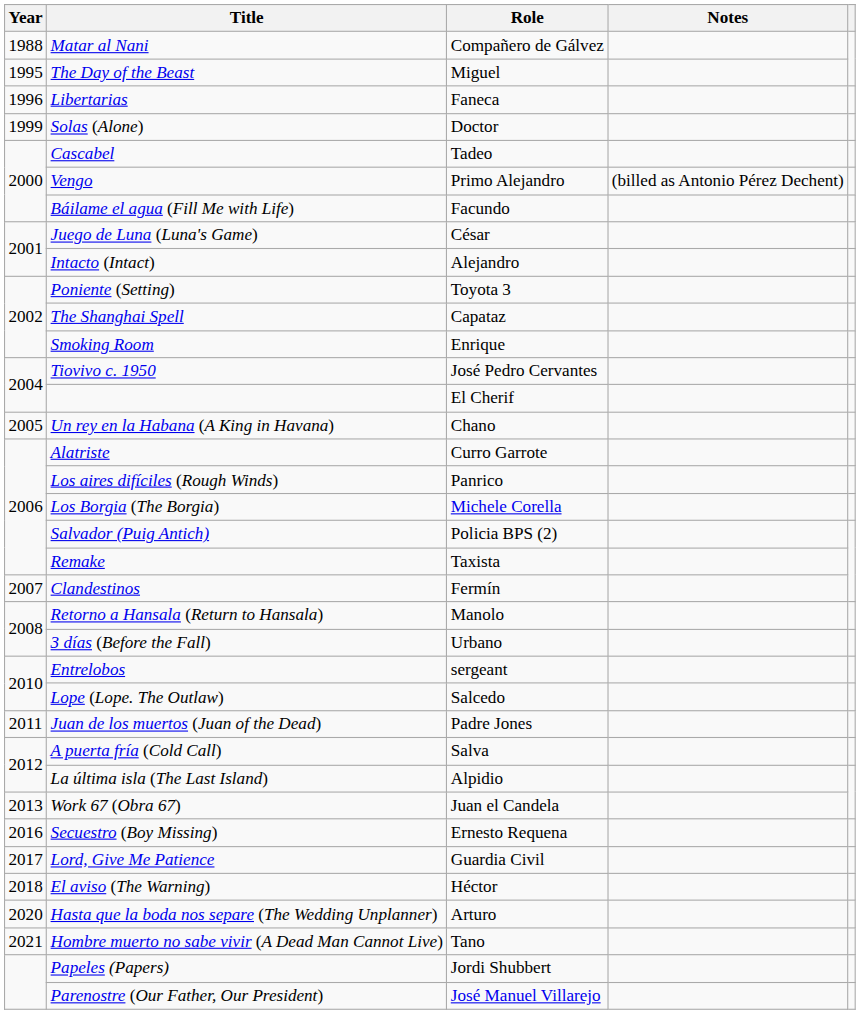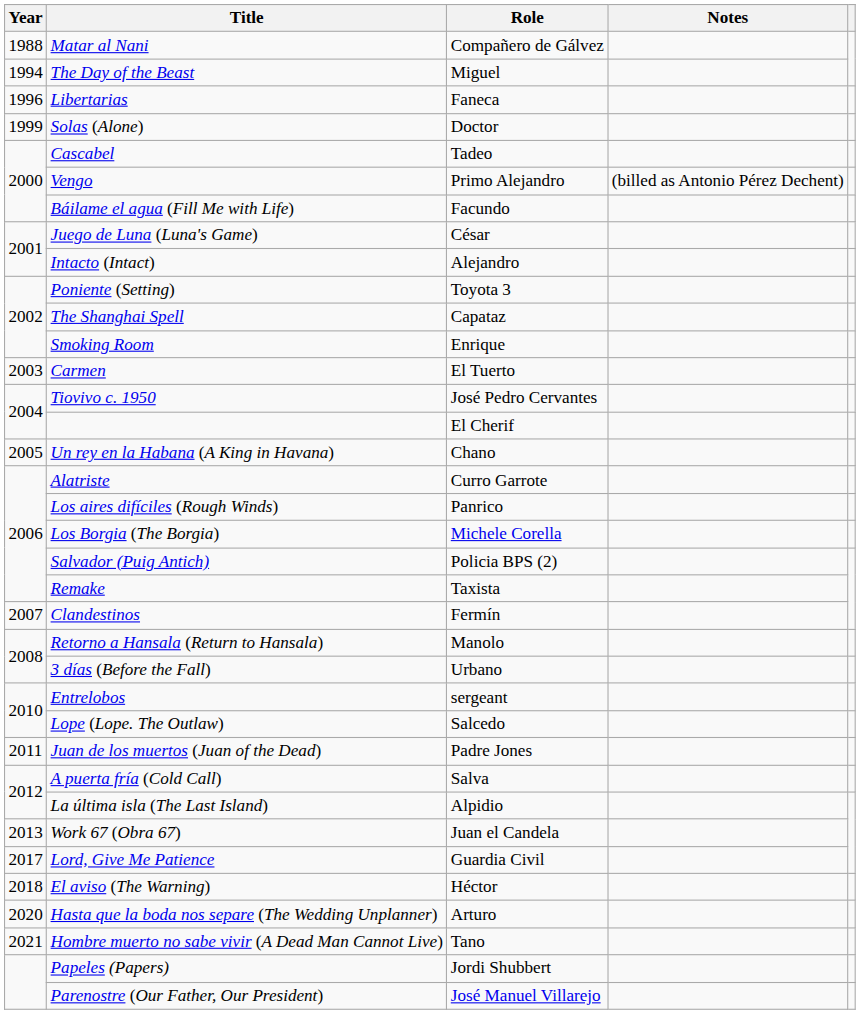(26, 72) 1995 -> (26, 72) 1994
+ row: (78, 371)
- row: (134, 832)
